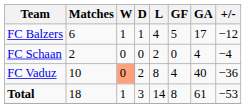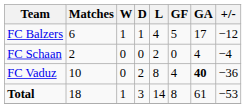(123, 73) lightsalmon background -> (123, 73) no background
(200, 73) normal -> (200, 73) bold
